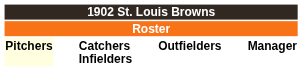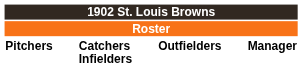(29, 45) lightyellow background -> (29, 45) no background
